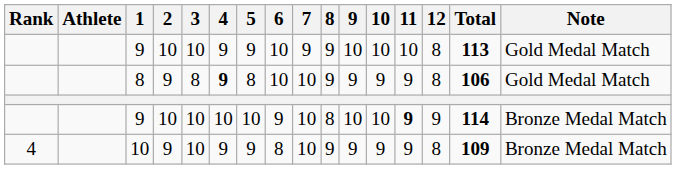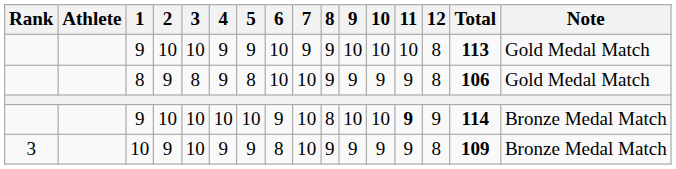(223, 79) bold -> (223, 79) normal
(31, 149) 4 -> (31, 149) 3
